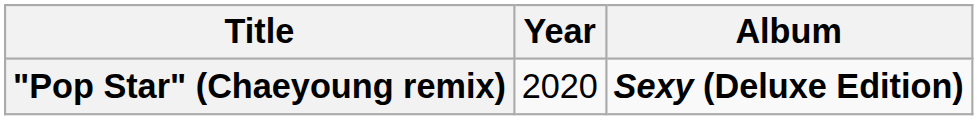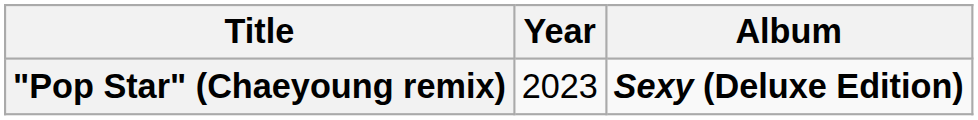(560, 85) 2020 -> (560, 85) 2023
